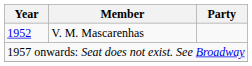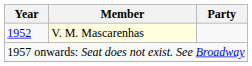(98, 33) no background -> (98, 33) lightyellow background
